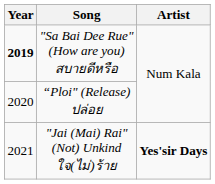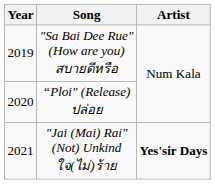(21, 53) bold -> (21, 53) normal
